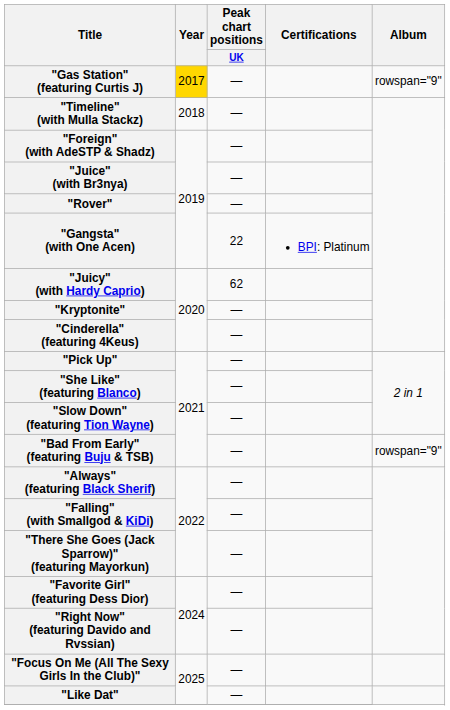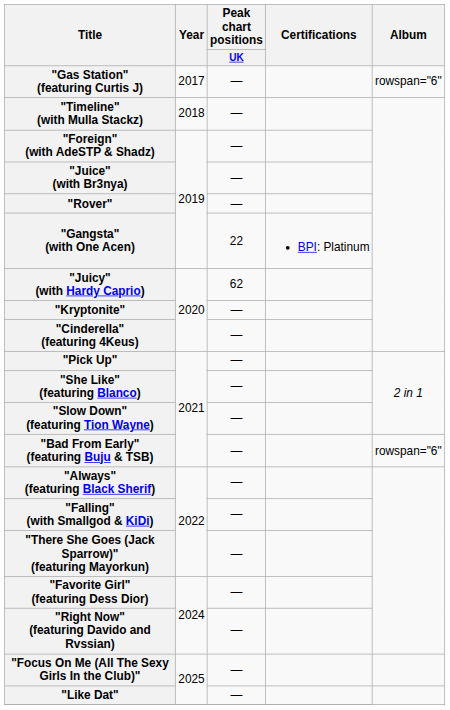(191, 81) gold background -> (191, 81) no background
(408, 81) rowspan="9" -> (408, 81) rowspan="6"
(408, 450) rowspan="9" -> (408, 450) rowspan="6"
